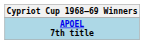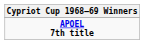(72, 29) lightblue background -> (72, 29) no background
